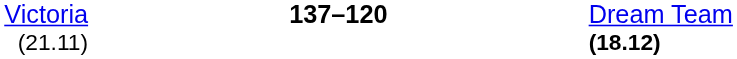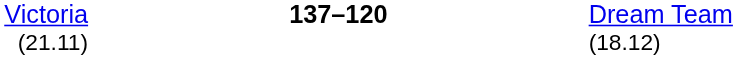(625, 42) bold -> (625, 42) normal
